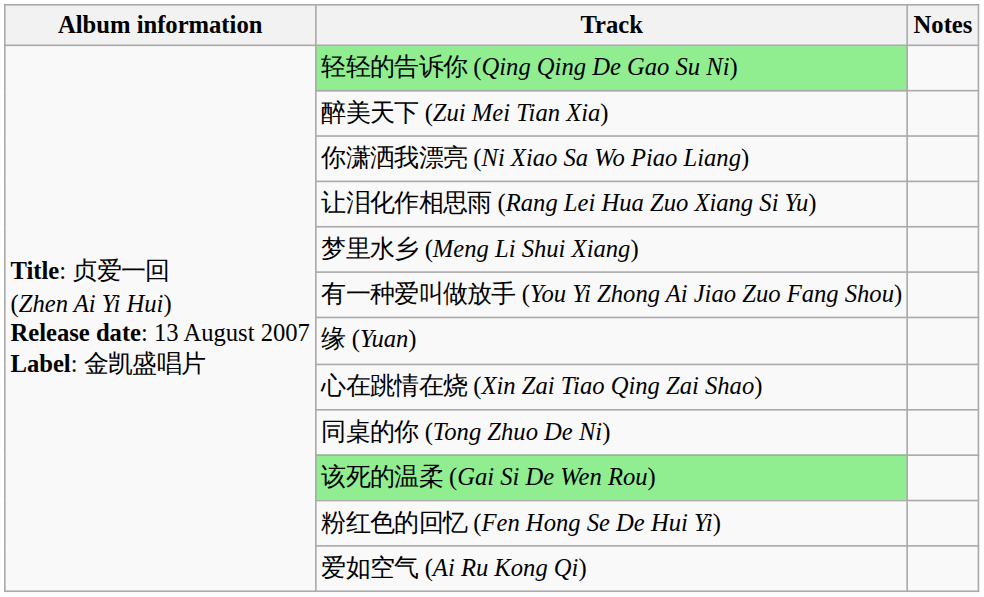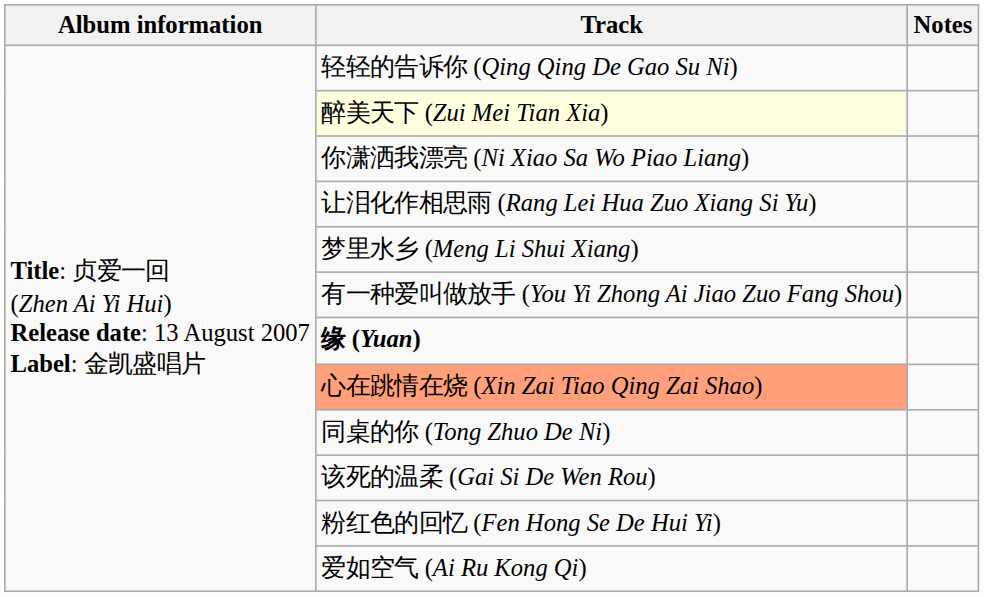(530, 67) lightgreen background -> (530, 67) no background
(465, 112) no background -> (465, 112) lightyellow background
(369, 339) normal -> (371, 339) bold
(542, 385) no background -> (542, 385) lightsalmon background
(489, 476) lightgreen background -> (489, 476) no background
